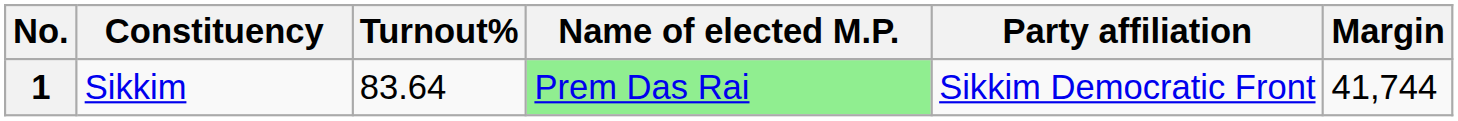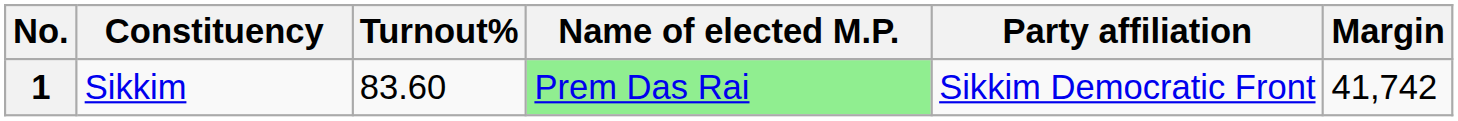(403, 86) 83.64 -> (403, 86) 83.60
(1384, 86) 41,744 -> (1384, 86) 41,742
